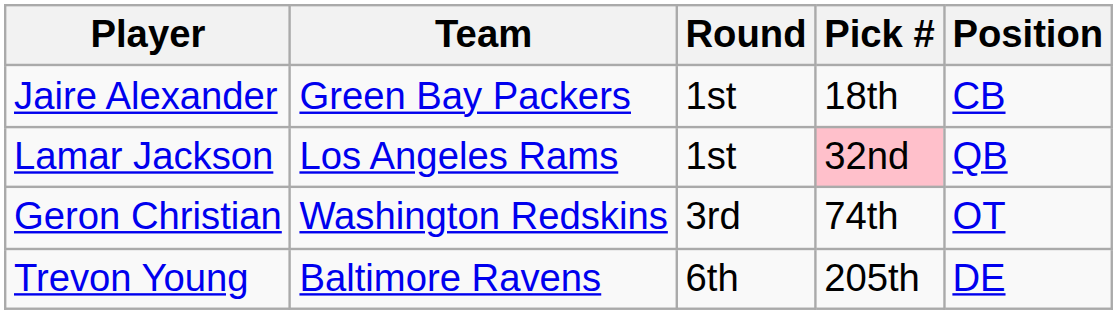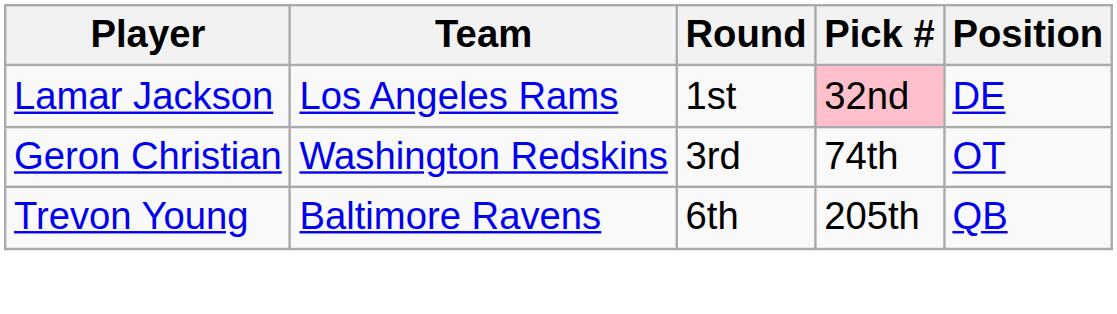- row: (146, 95)
(980, 156) QB -> (979, 95) DE
(979, 277) DE -> (980, 216) QB
